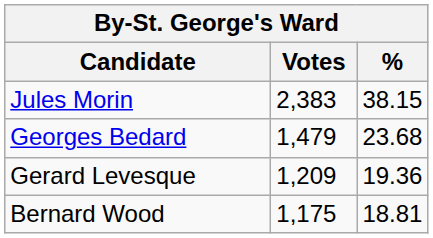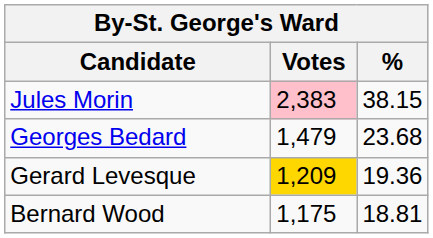(306, 99) no background -> (306, 99) pink background
(306, 175) no background -> (306, 175) gold background
